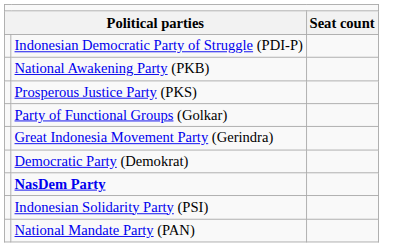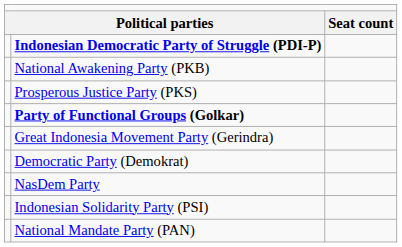(159, 45) normal -> (168, 45) bold
(121, 115) normal -> (129, 115) bold
(60, 184) bold -> (57, 184) normal
